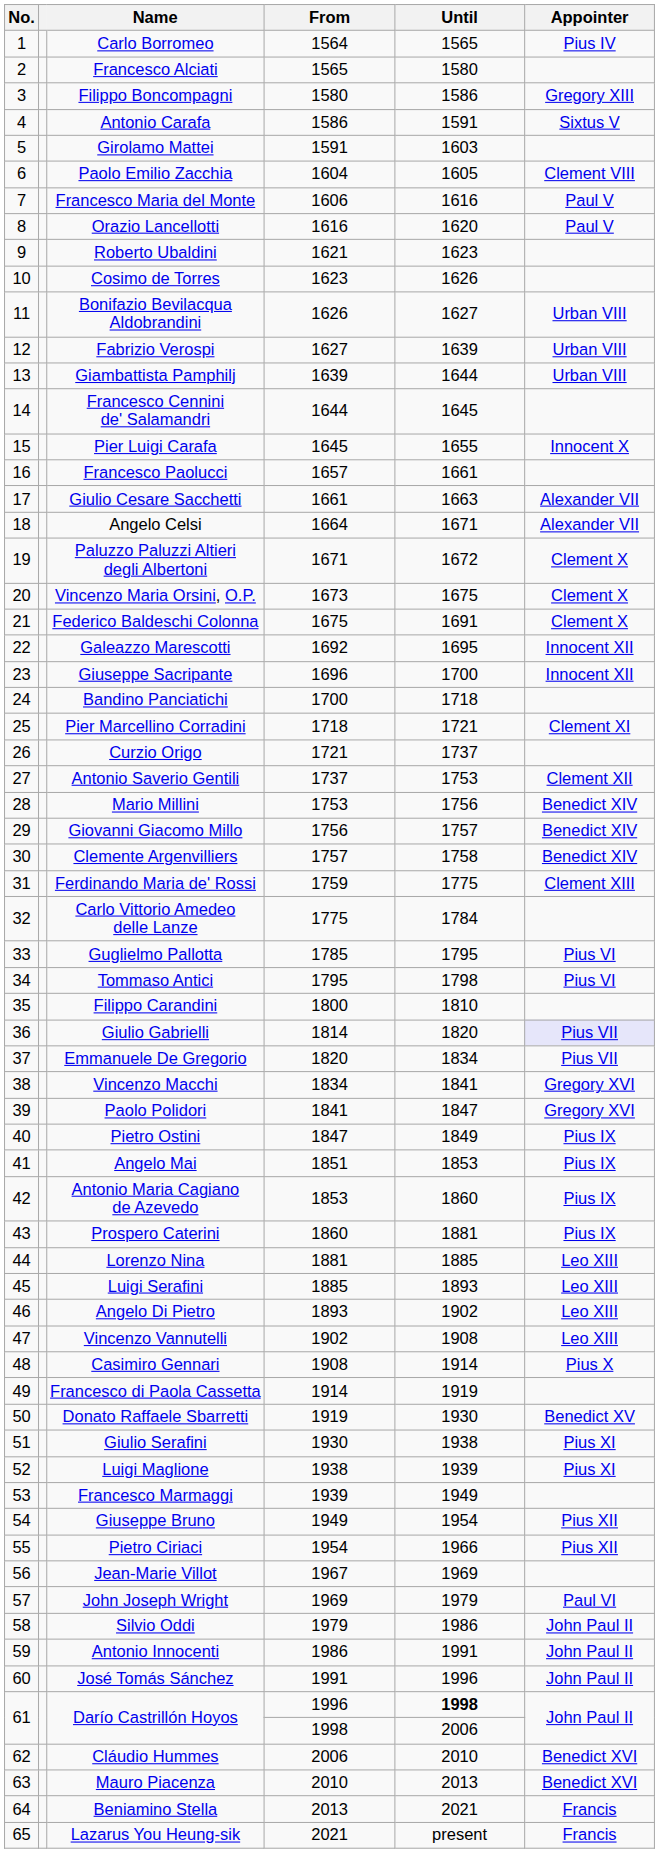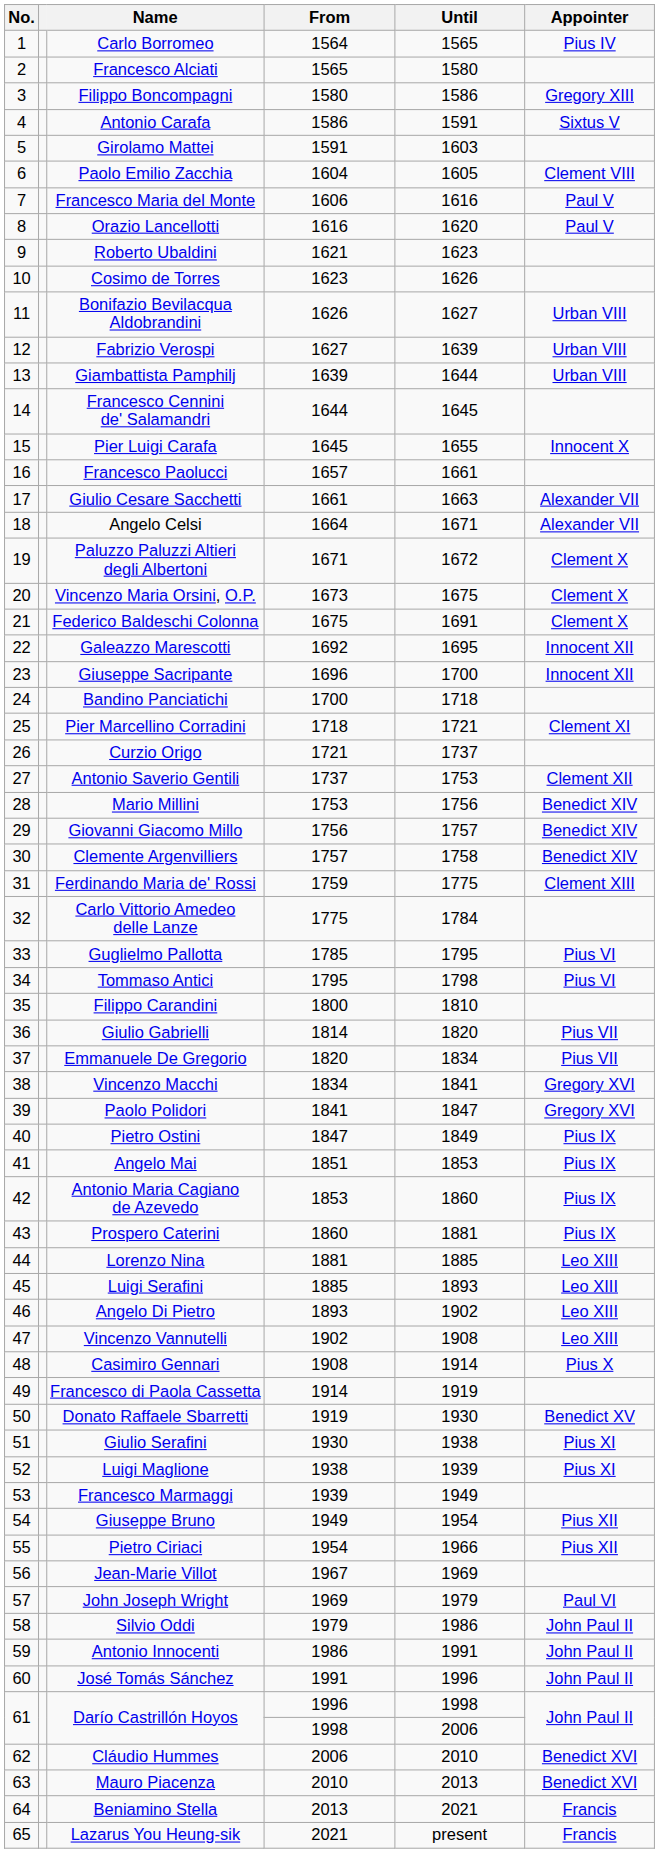(590, 1032) lavender background -> (590, 1032) no background
(460, 1704) bold -> (460, 1704) normal
